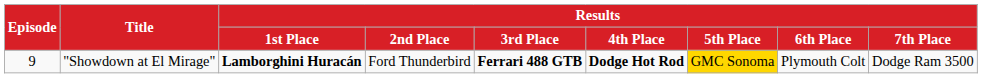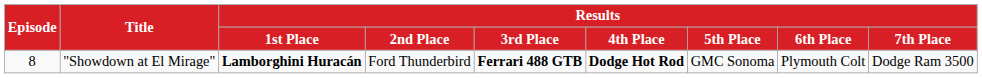(32, 61) 9 -> (32, 61) 8
(733, 61) gold background -> (733, 61) no background
